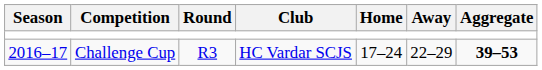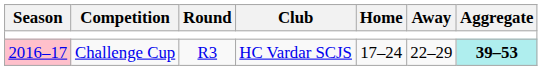(38, 52) no background -> (38, 52) pink background
(497, 52) no background -> (497, 52) paleturquoise background
